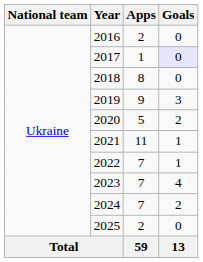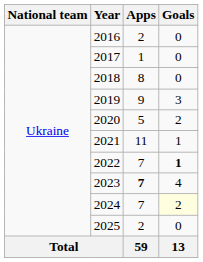(178, 57) lavender background -> (178, 57) no background
(178, 162) normal -> (178, 162) bold
(141, 183) normal -> (141, 183) bold
(178, 204) no background -> (178, 204) lightyellow background
